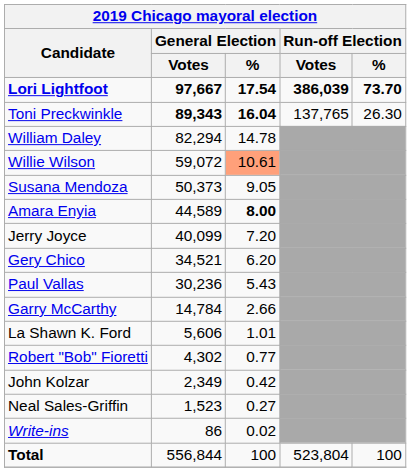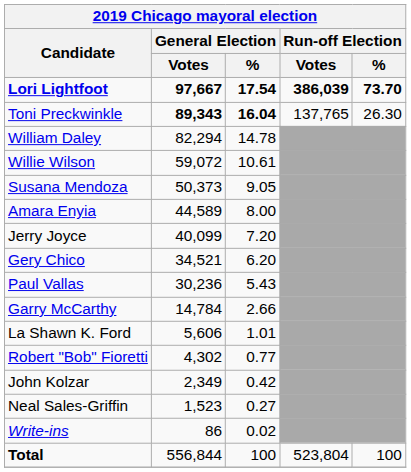(257, 162) lightsalmon background -> (257, 162) no background
(261, 211) bold -> (261, 211) normal
